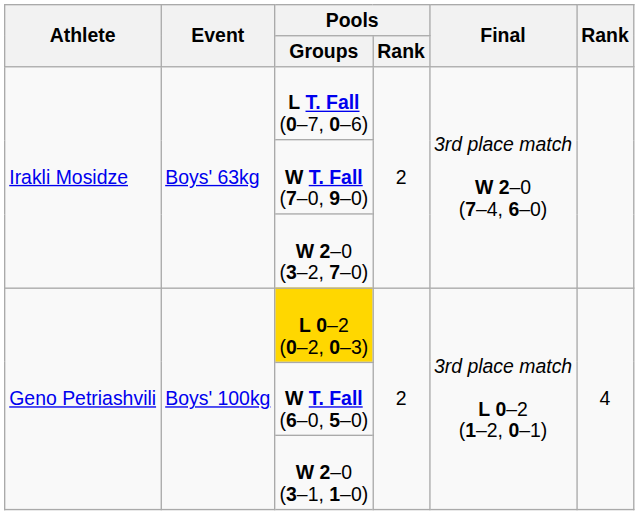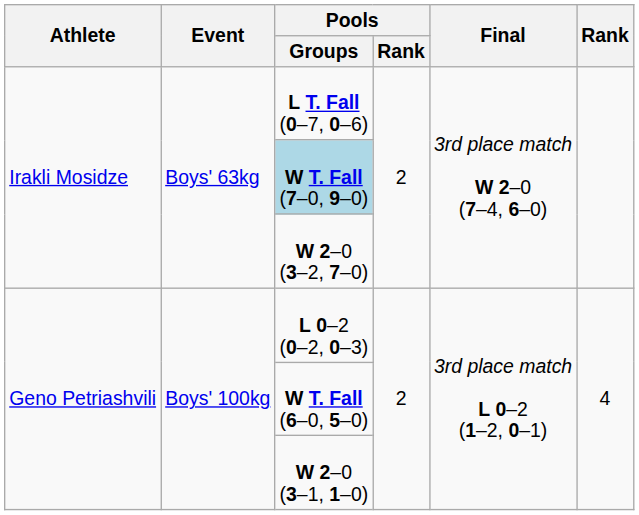(324, 188) no background -> (324, 188) lightblue background
(324, 336) gold background -> (324, 336) no background
